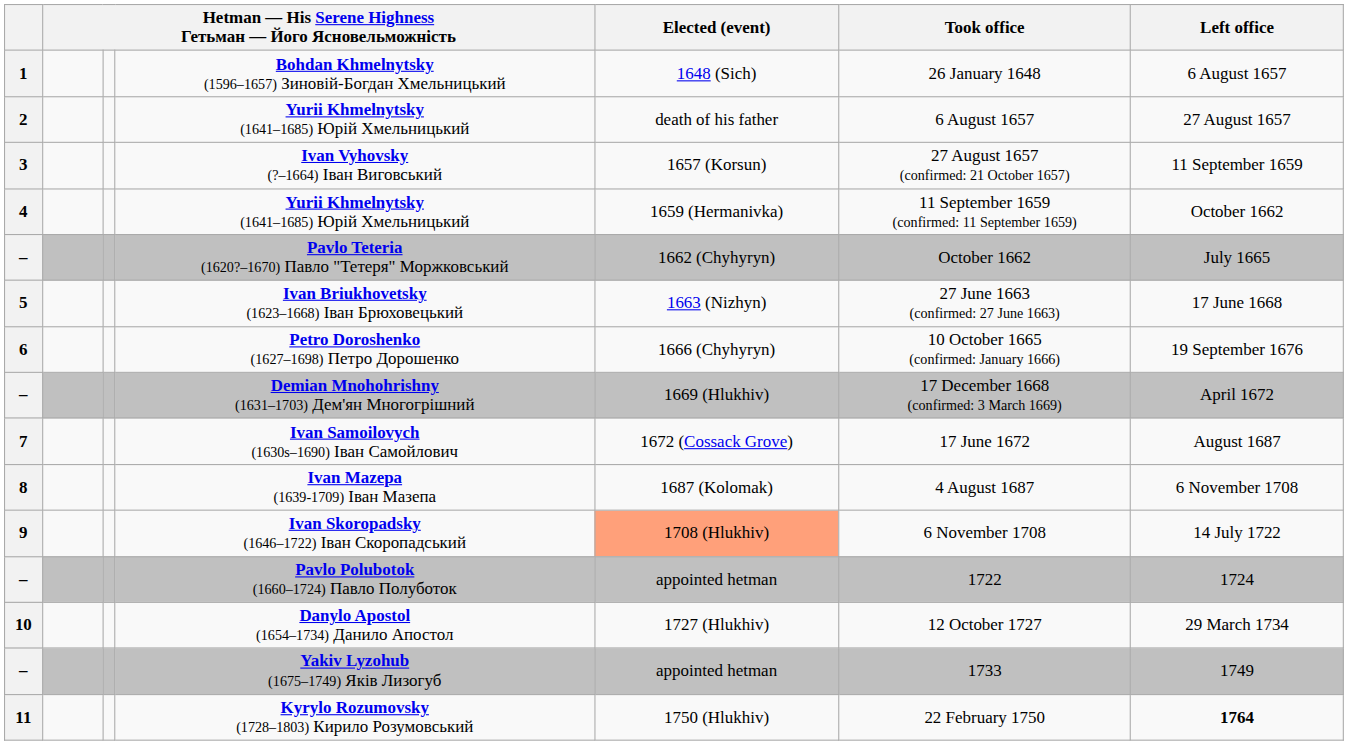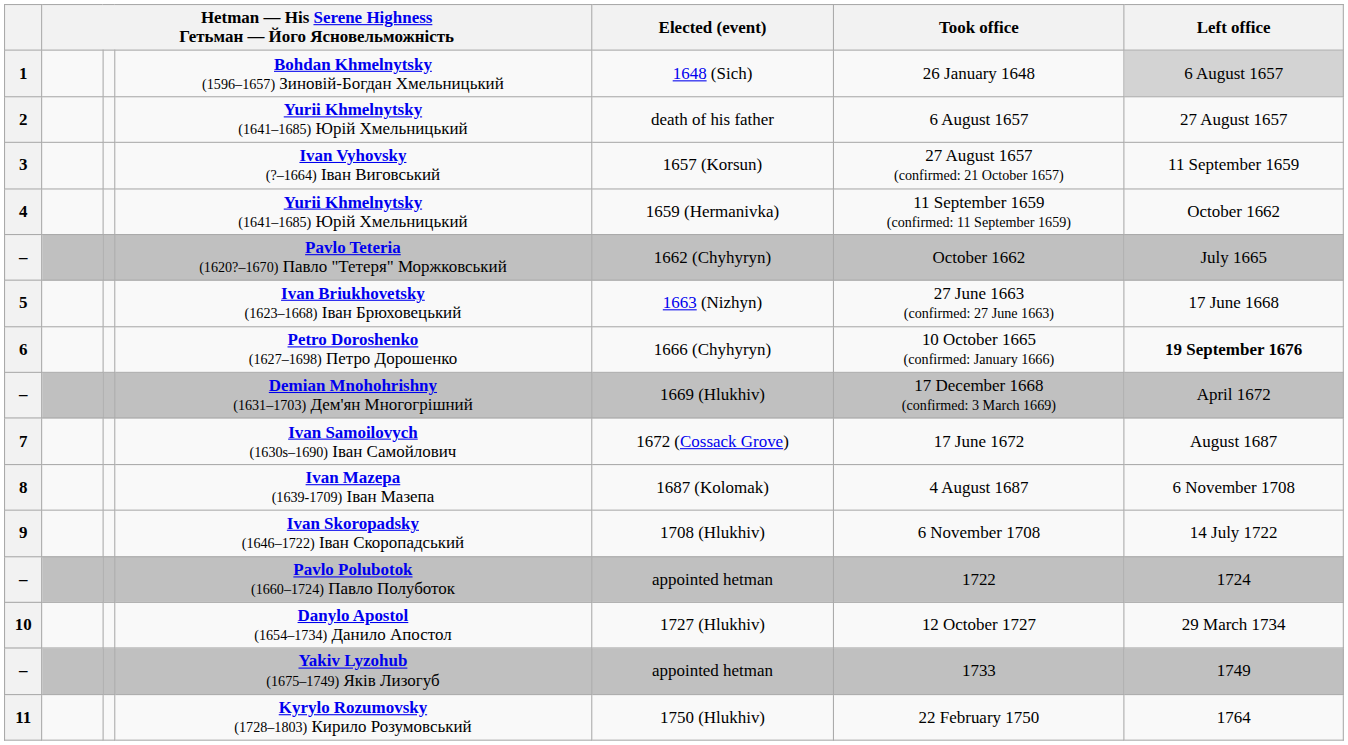(1237, 73) no background -> (1234, 73) lightgrey background
(1237, 349) normal -> (1234, 349) bold
(717, 533) lightsalmon background -> (713, 533) no background
(1237, 717) bold -> (1234, 717) normal
